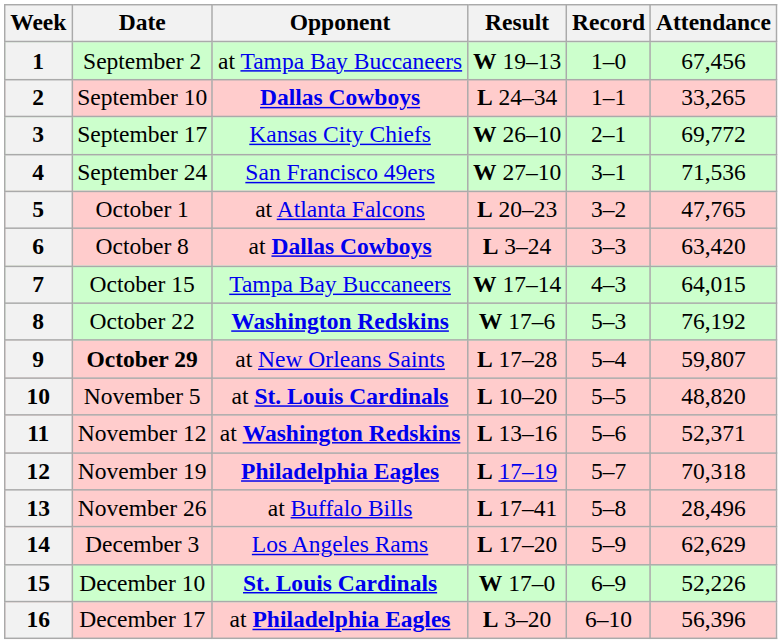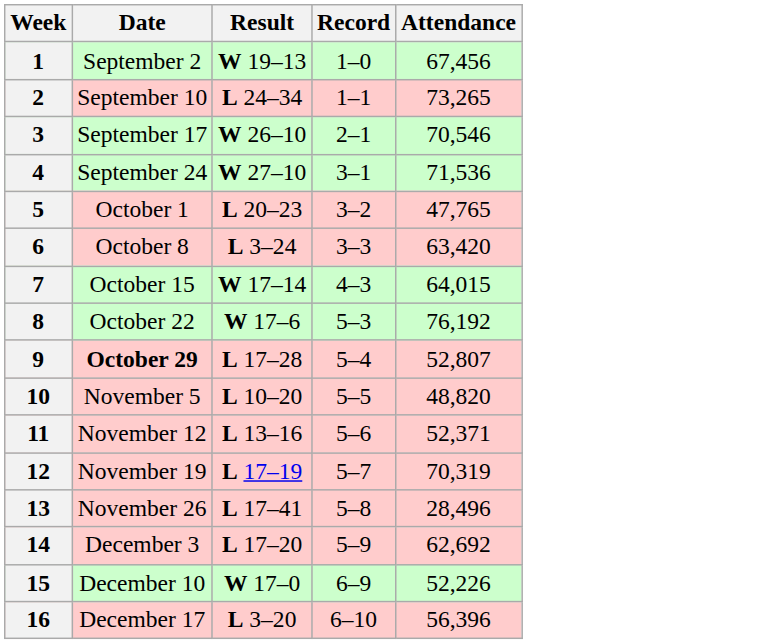- column: (340, 23)
(714, 97) 33,265 -> (459, 97) 73,265
(714, 135) 69,772 -> (459, 135) 70,546
(714, 358) 59,807 -> (459, 358) 52,807
(714, 470) 70,318 -> (459, 470) 70,319
(714, 545) 62,629 -> (459, 545) 62,692
